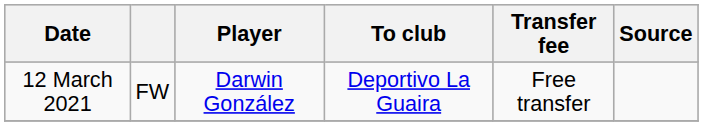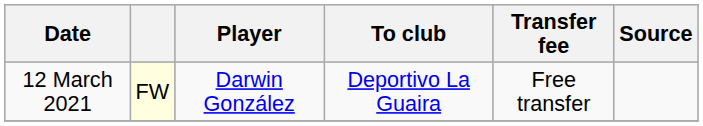(152, 91) no background -> (152, 91) lightyellow background
